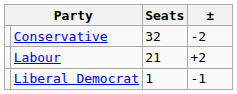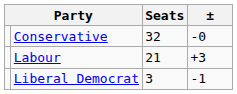(198, 36) -2 -> (198, 36) -0
(198, 57) +2 -> (198, 57) +3
(149, 79) 1 -> (149, 79) 3
